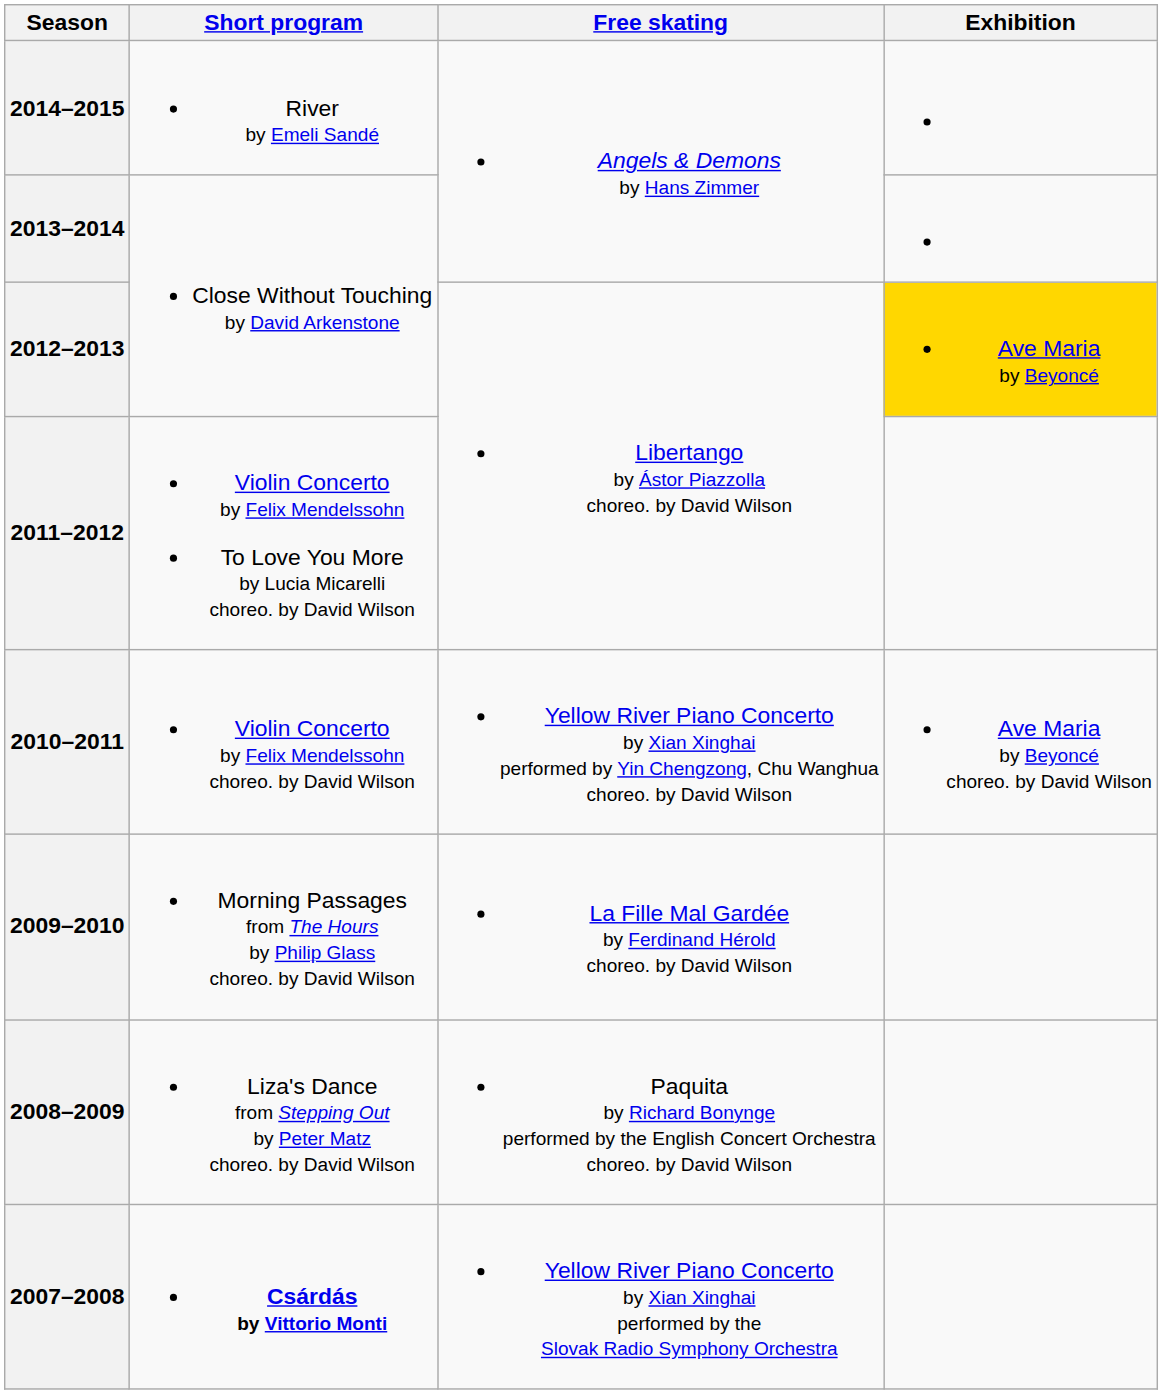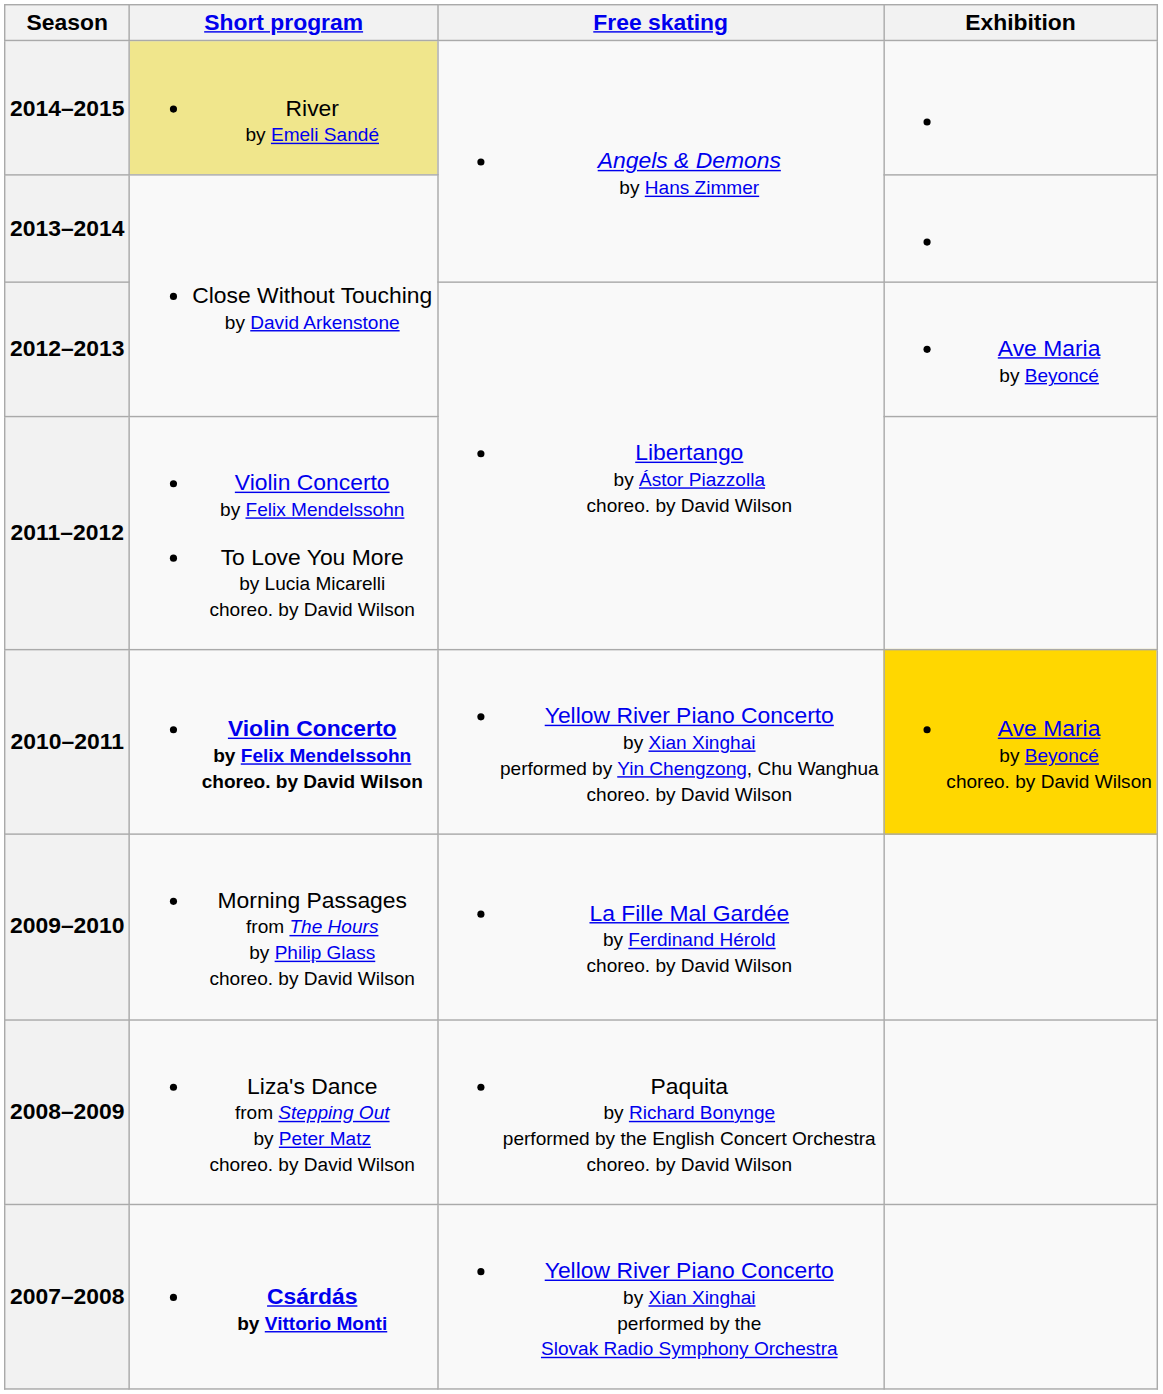(284, 121) no background -> (284, 121) khaki background
(1021, 362) gold background -> (1021, 362) no background
(284, 755) normal -> (284, 755) bold
(1021, 755) no background -> (1021, 755) gold background
